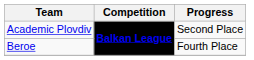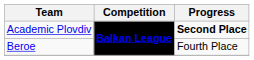(210, 30) normal -> (212, 30) bold
